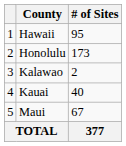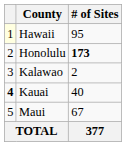(10, 33) no background -> (10, 33) lightyellow background
(81, 53) normal -> (81, 53) bold
(10, 92) normal -> (10, 92) bold
